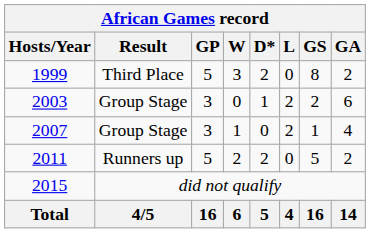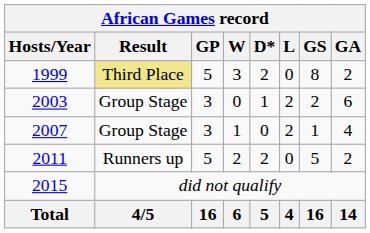(143, 74) no background -> (143, 74) khaki background
